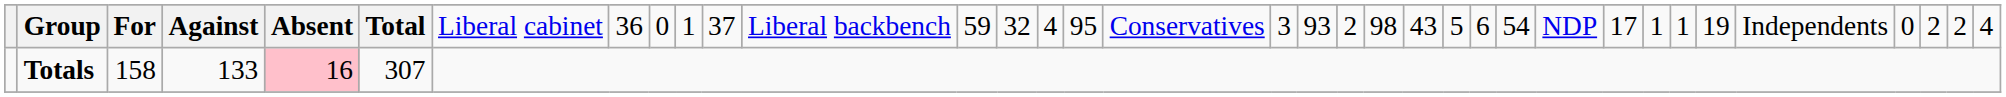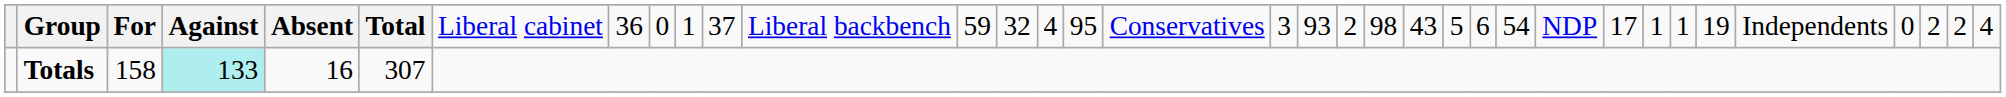(238, 69) no background -> (238, 69) paleturquoise background
(339, 69) pink background -> (339, 69) no background
